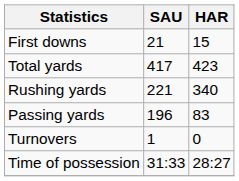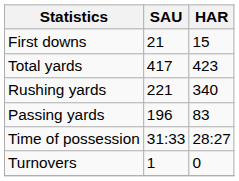rows swapped: (42, 138) <-> (74, 163)
